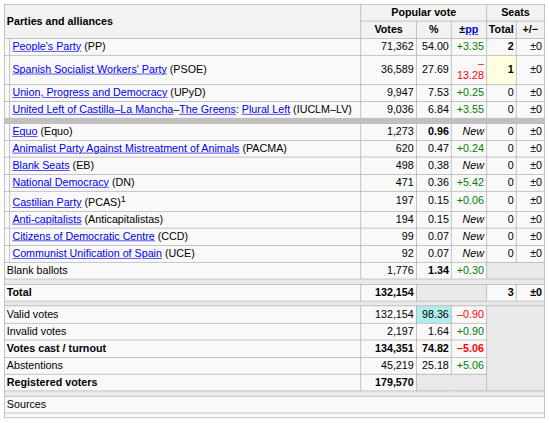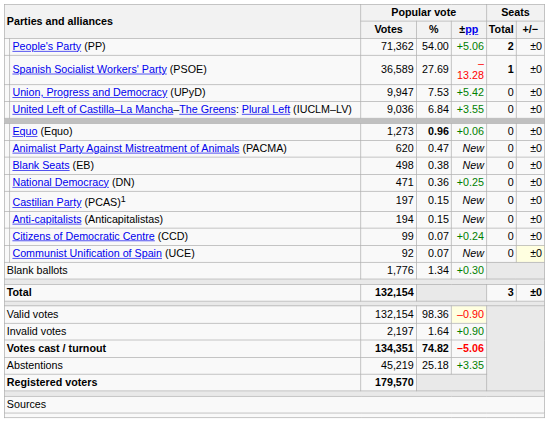(470, 47) +3.35 -> (470, 47) +5.06
(511, 70) lightyellow background -> (511, 70) no background
(470, 93) +0.25 -> (470, 93) +5.42
(473, 132) New -> (470, 132) +0.06
(470, 149) +0.24 -> (473, 149) New
(470, 183) +5.42 -> (470, 183) +0.25
(470, 201) +0.06 -> (473, 201) New
(473, 236) New -> (470, 236) +0.24
(536, 253) no background -> (536, 253) lightyellow background
(438, 270) bold -> (438, 270) normal
(435, 314) paleturquoise background -> (435, 314) no background
(471, 314) no background -> (471, 314) lightyellow background
(470, 365) +5.06 -> (470, 365) +3.35
